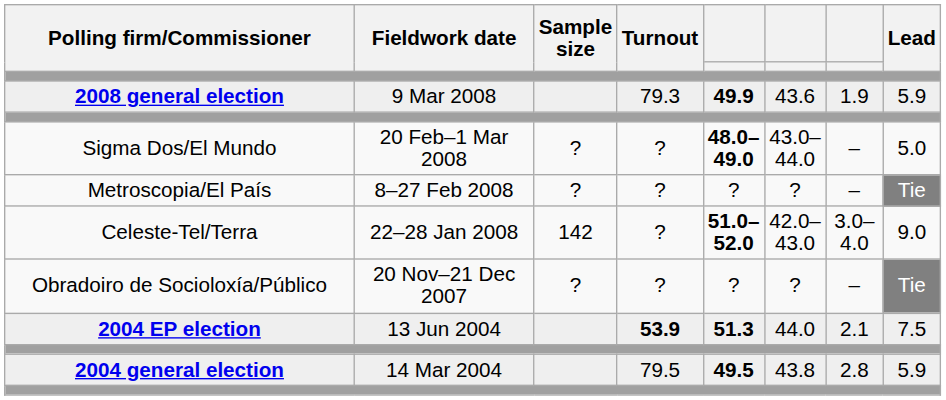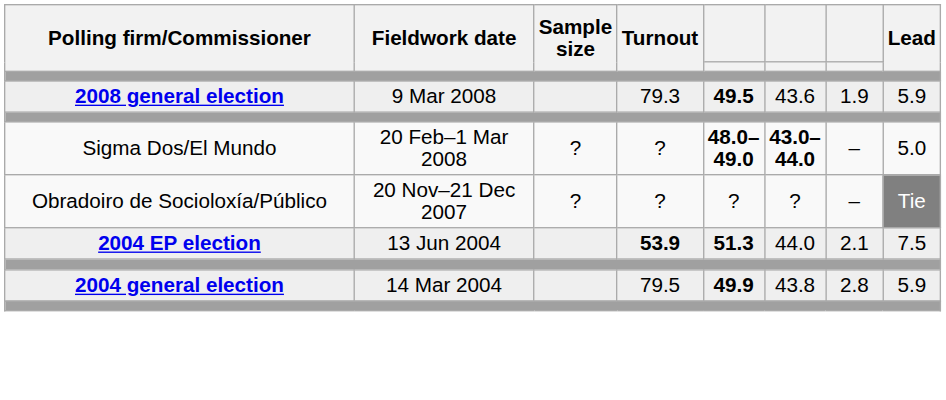(734, 96) 49.9 -> (734, 96) 49.5
(795, 148) normal -> (795, 148) bold
- row: (179, 190)
- row: (179, 233)
(734, 369) 49.5 -> (734, 284) 49.9
